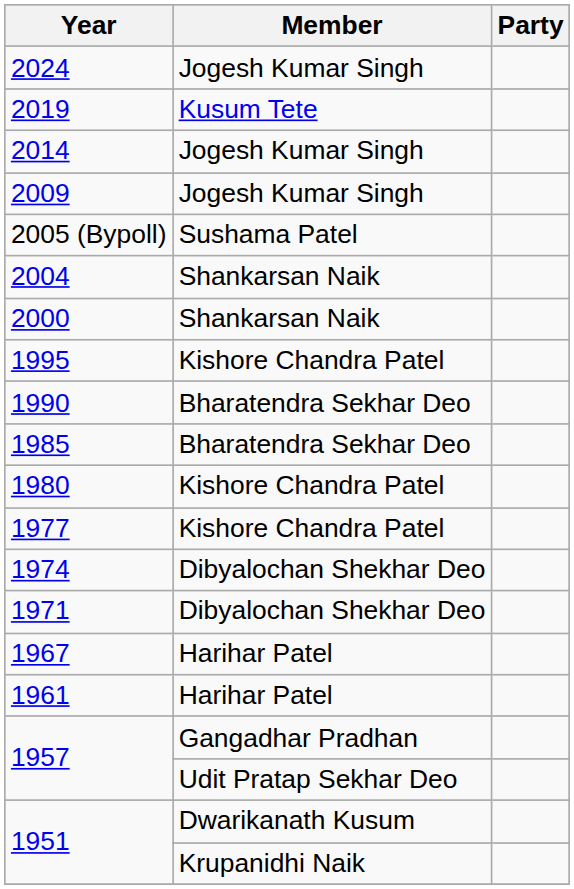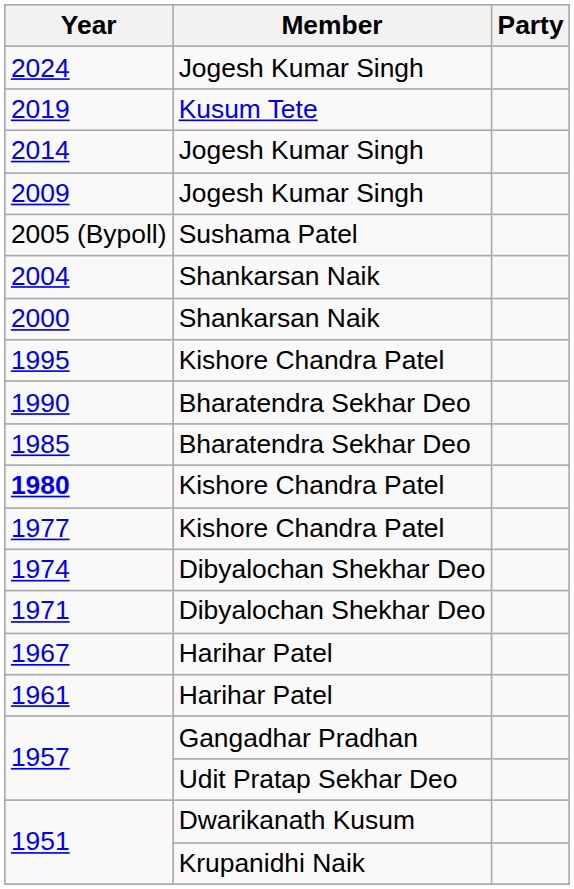(40, 485) normal -> (40, 485) bold
